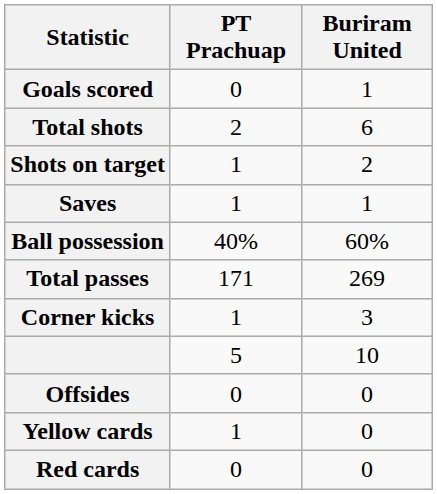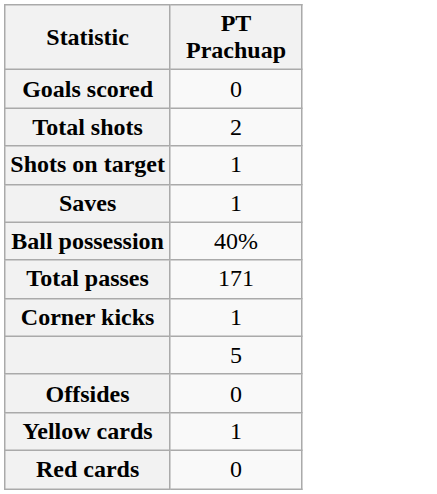- column: (367, 37)
